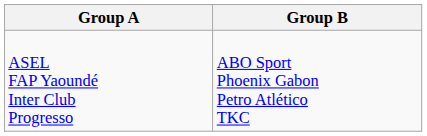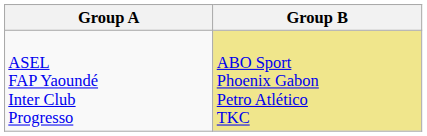(268, 90) no background -> (268, 90) khaki background
